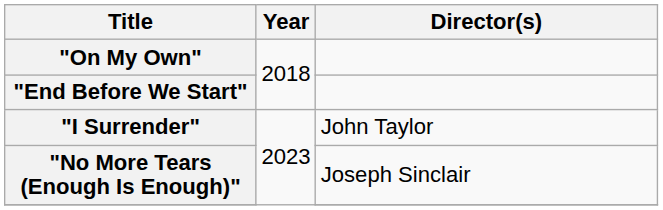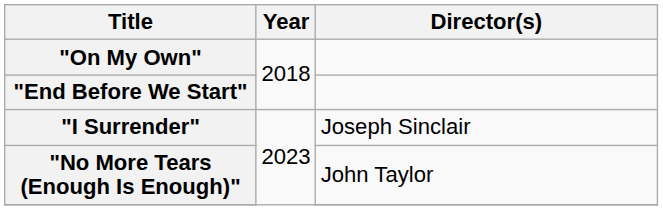(377, 127) John Taylor -> (396, 127) Joseph Sinclair
(396, 174) Joseph Sinclair -> (377, 174) John Taylor
